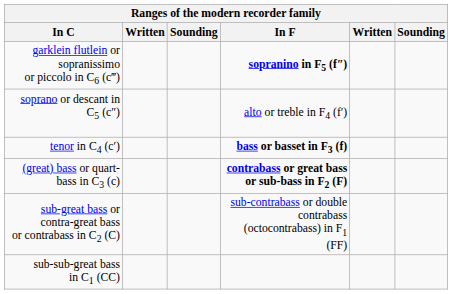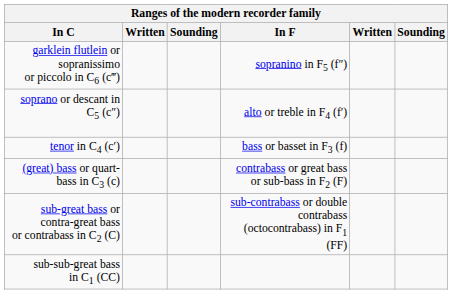(298, 65) bold -> (301, 65) normal
(292, 148) bold -> (295, 148) normal
(287, 176) bold -> (292, 176) normal
